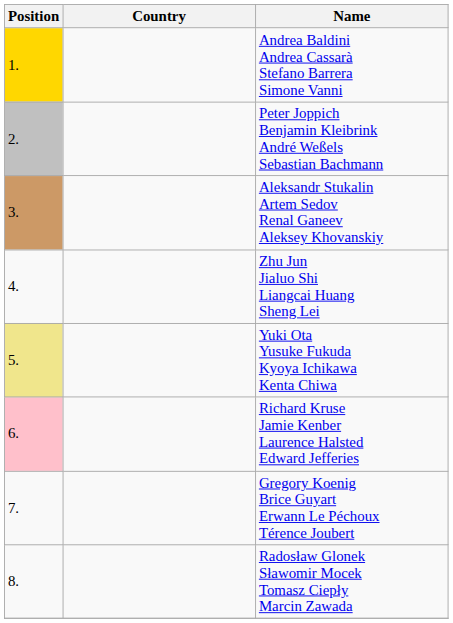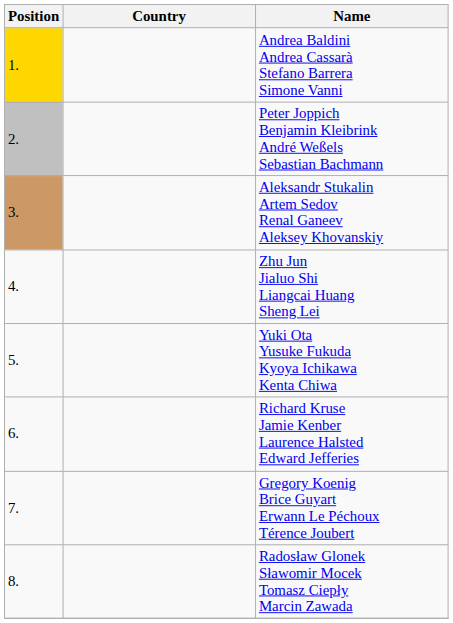(13, 360) khaki background -> (13, 360) no background
(13, 434) pink background -> (13, 434) no background
